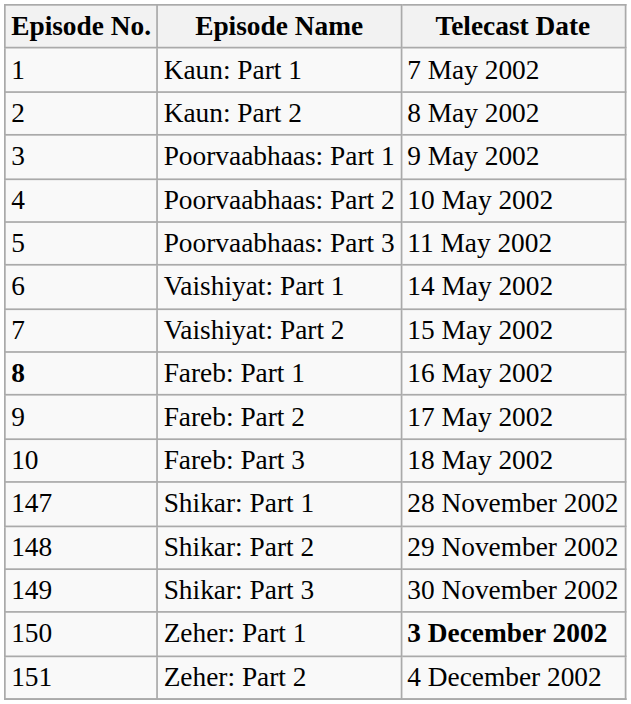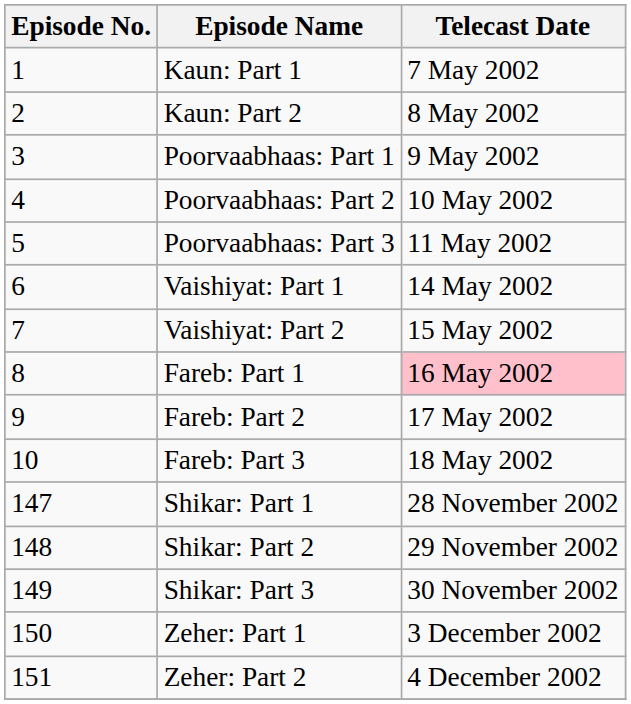(18, 373) bold -> (18, 373) normal
(480, 373) no background -> (480, 373) pink background
(507, 633) bold -> (504, 633) normal
